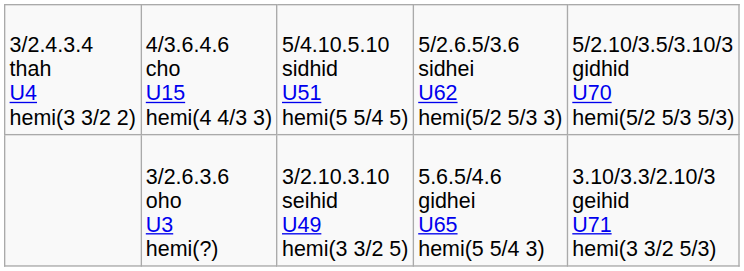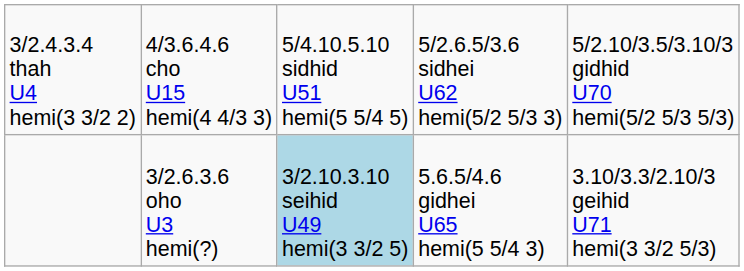(345, 212) no background -> (345, 212) lightblue background
